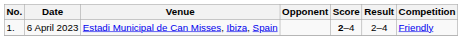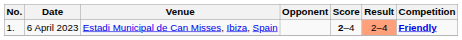(379, 27) no background -> (379, 27) lightsalmon background
(416, 27) normal -> (418, 27) bold
